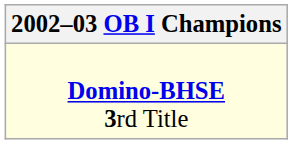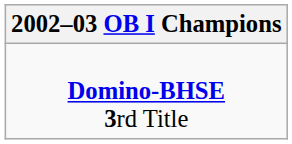(146, 104) lightyellow background -> (146, 104) no background
